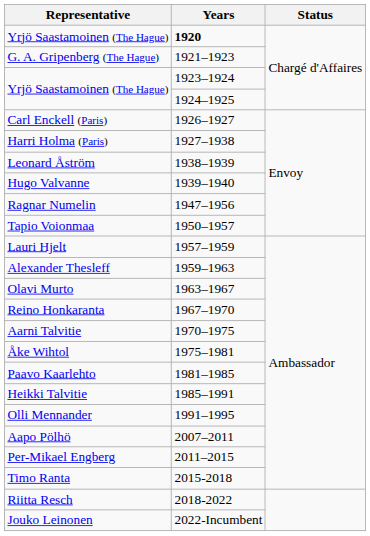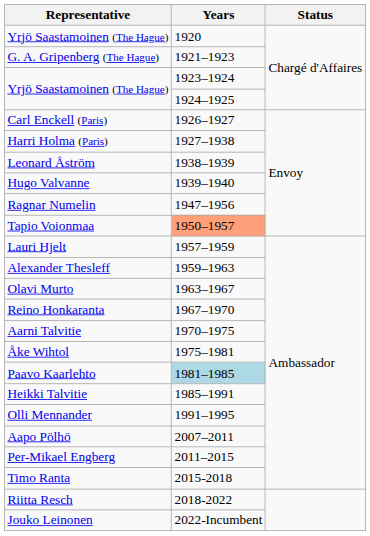(188, 36) bold -> (188, 36) normal
(204, 225) no background -> (204, 225) lightsalmon background
(204, 373) no background -> (204, 373) lightblue background
